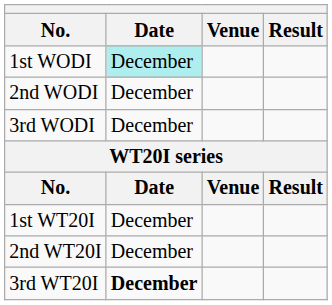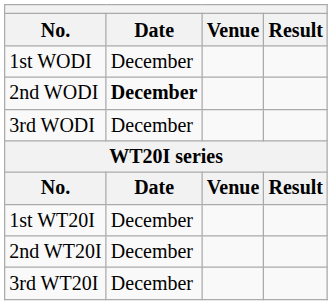(152, 61) paleturquoise background -> (152, 61) no background
(152, 93) normal -> (154, 93) bold
(154, 283) bold -> (152, 283) normal
